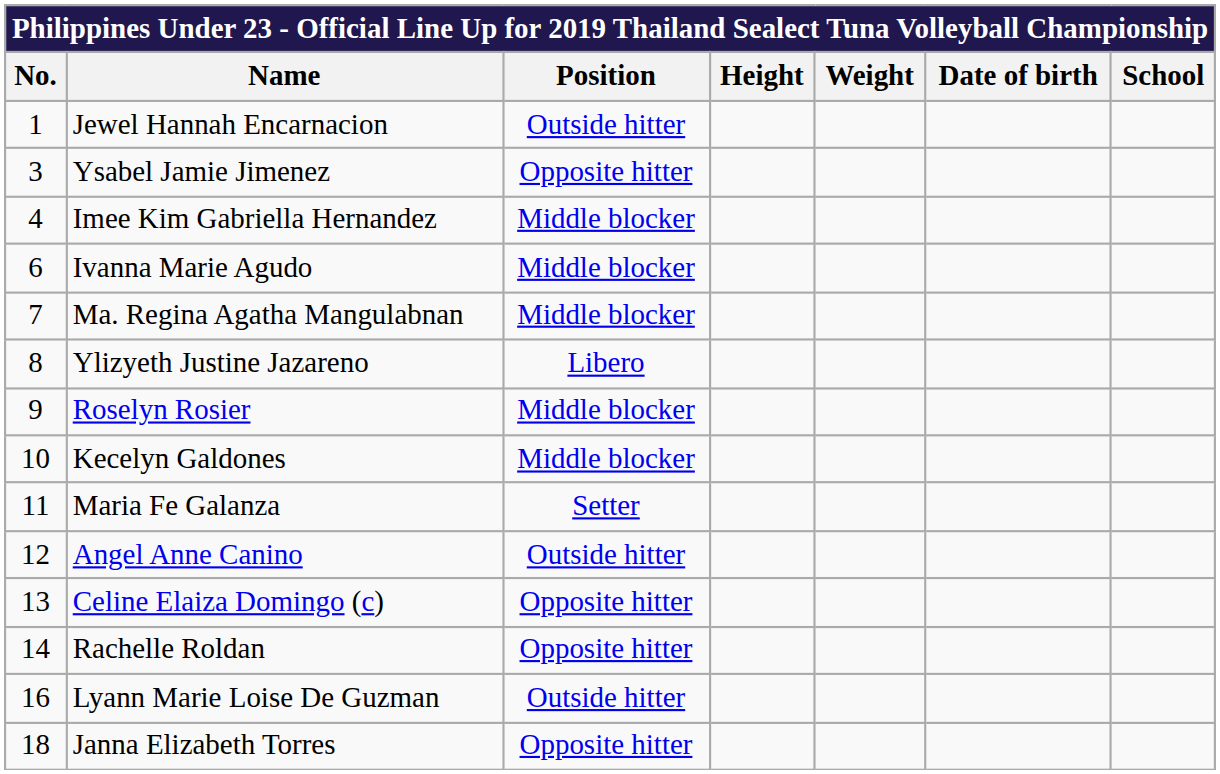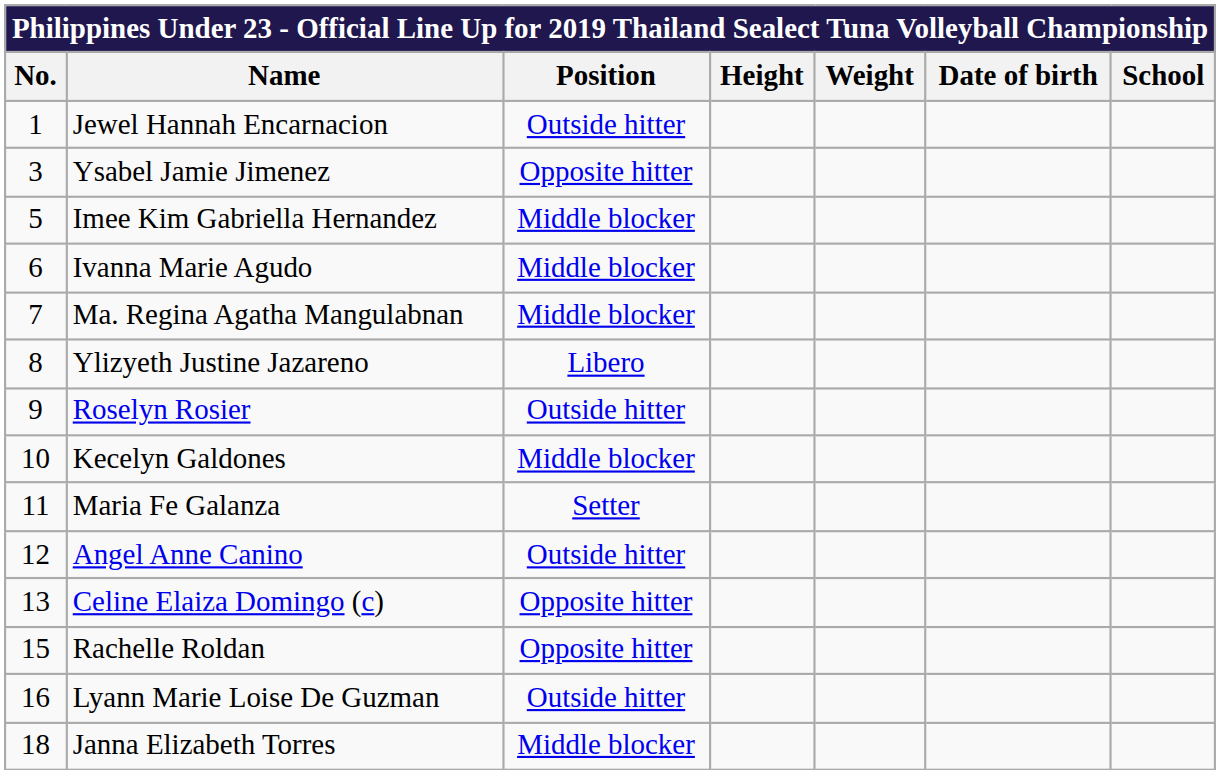(35, 219) 4 -> (35, 219) 5
(606, 410) Middle blocker -> (606, 410) Outside hitter
(35, 649) 14 -> (35, 649) 15
(606, 744) Opposite hitter -> (606, 744) Middle blocker
